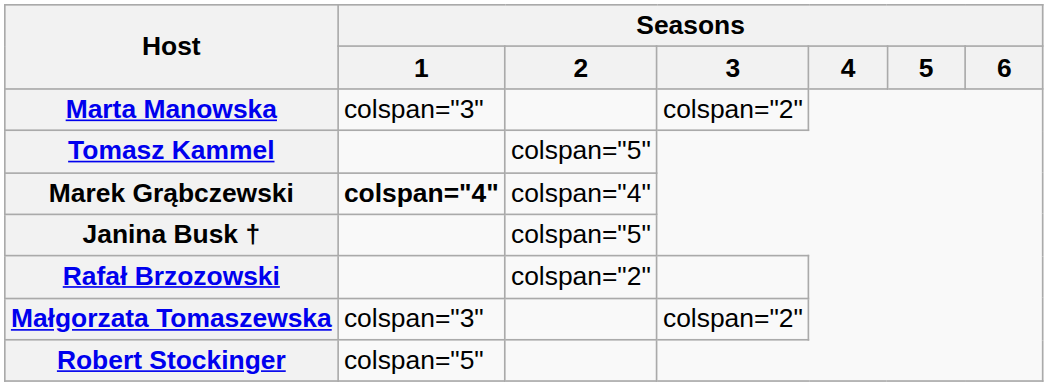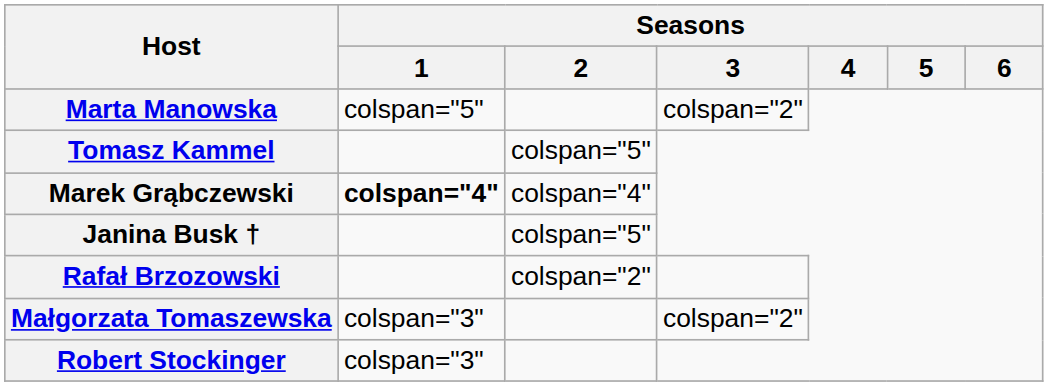(414, 109) colspan="3" -> (414, 109) colspan="5"
(414, 360) colspan="5" -> (414, 360) colspan="3"
